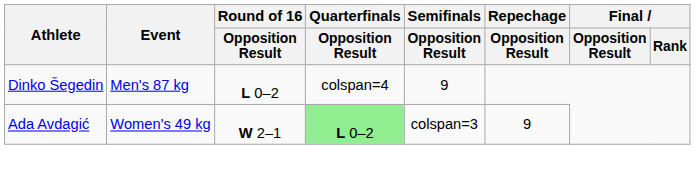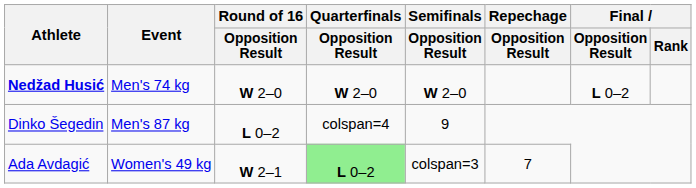+ row: (56, 85)
(527, 125) 9 -> (528, 164) 7
